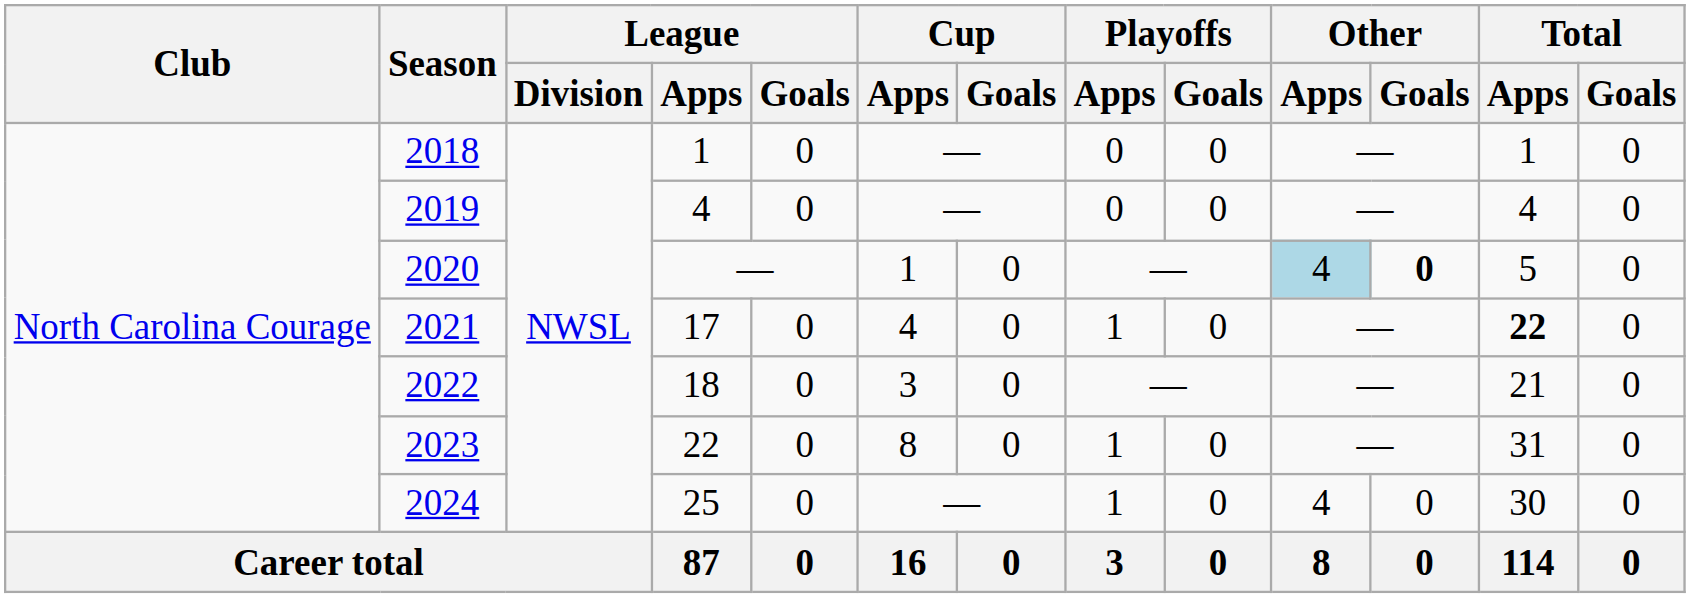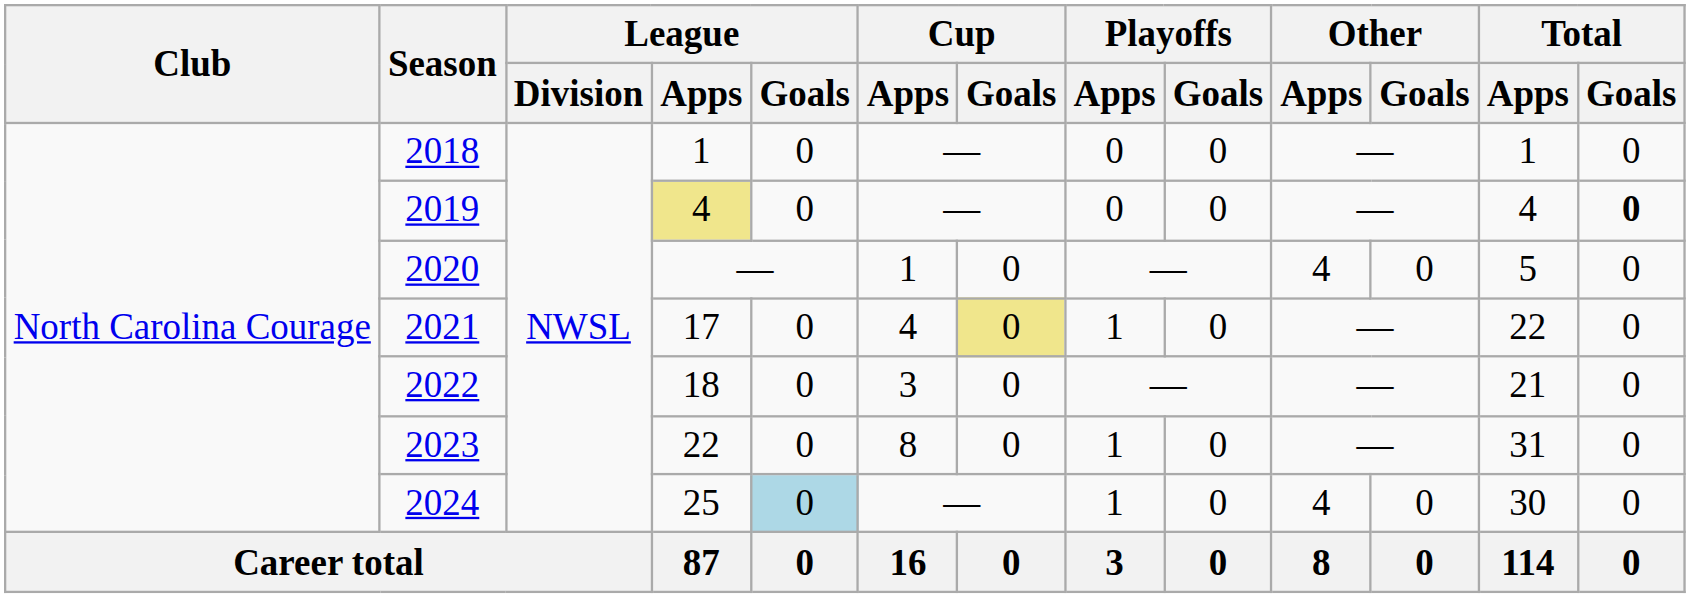(701, 209) no background -> (701, 209) khaki background
(1631, 209) normal -> (1631, 209) bold
(1321, 268) lightblue background -> (1321, 268) no background
(1425, 268) bold -> (1425, 268) normal
(1011, 326) no background -> (1011, 326) khaki background
(1528, 326) bold -> (1528, 326) normal
(805, 502) no background -> (805, 502) lightblue background
